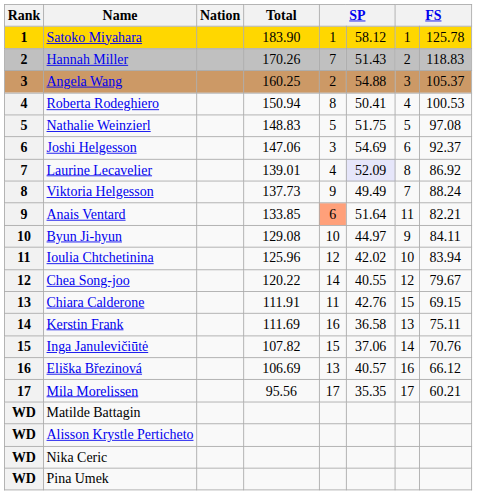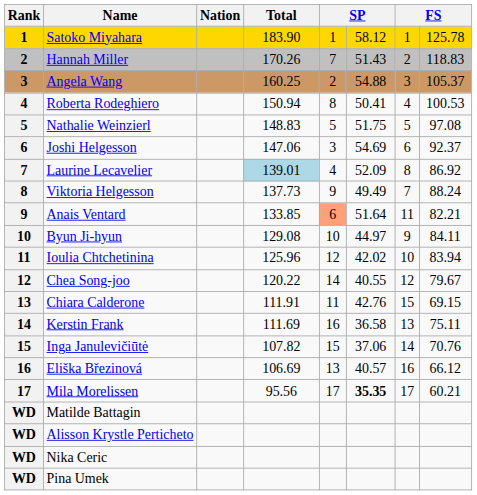(281, 170) no background -> (281, 170) lightblue background
(371, 170) lavender background -> (371, 170) no background
(371, 390) normal -> (371, 390) bold
